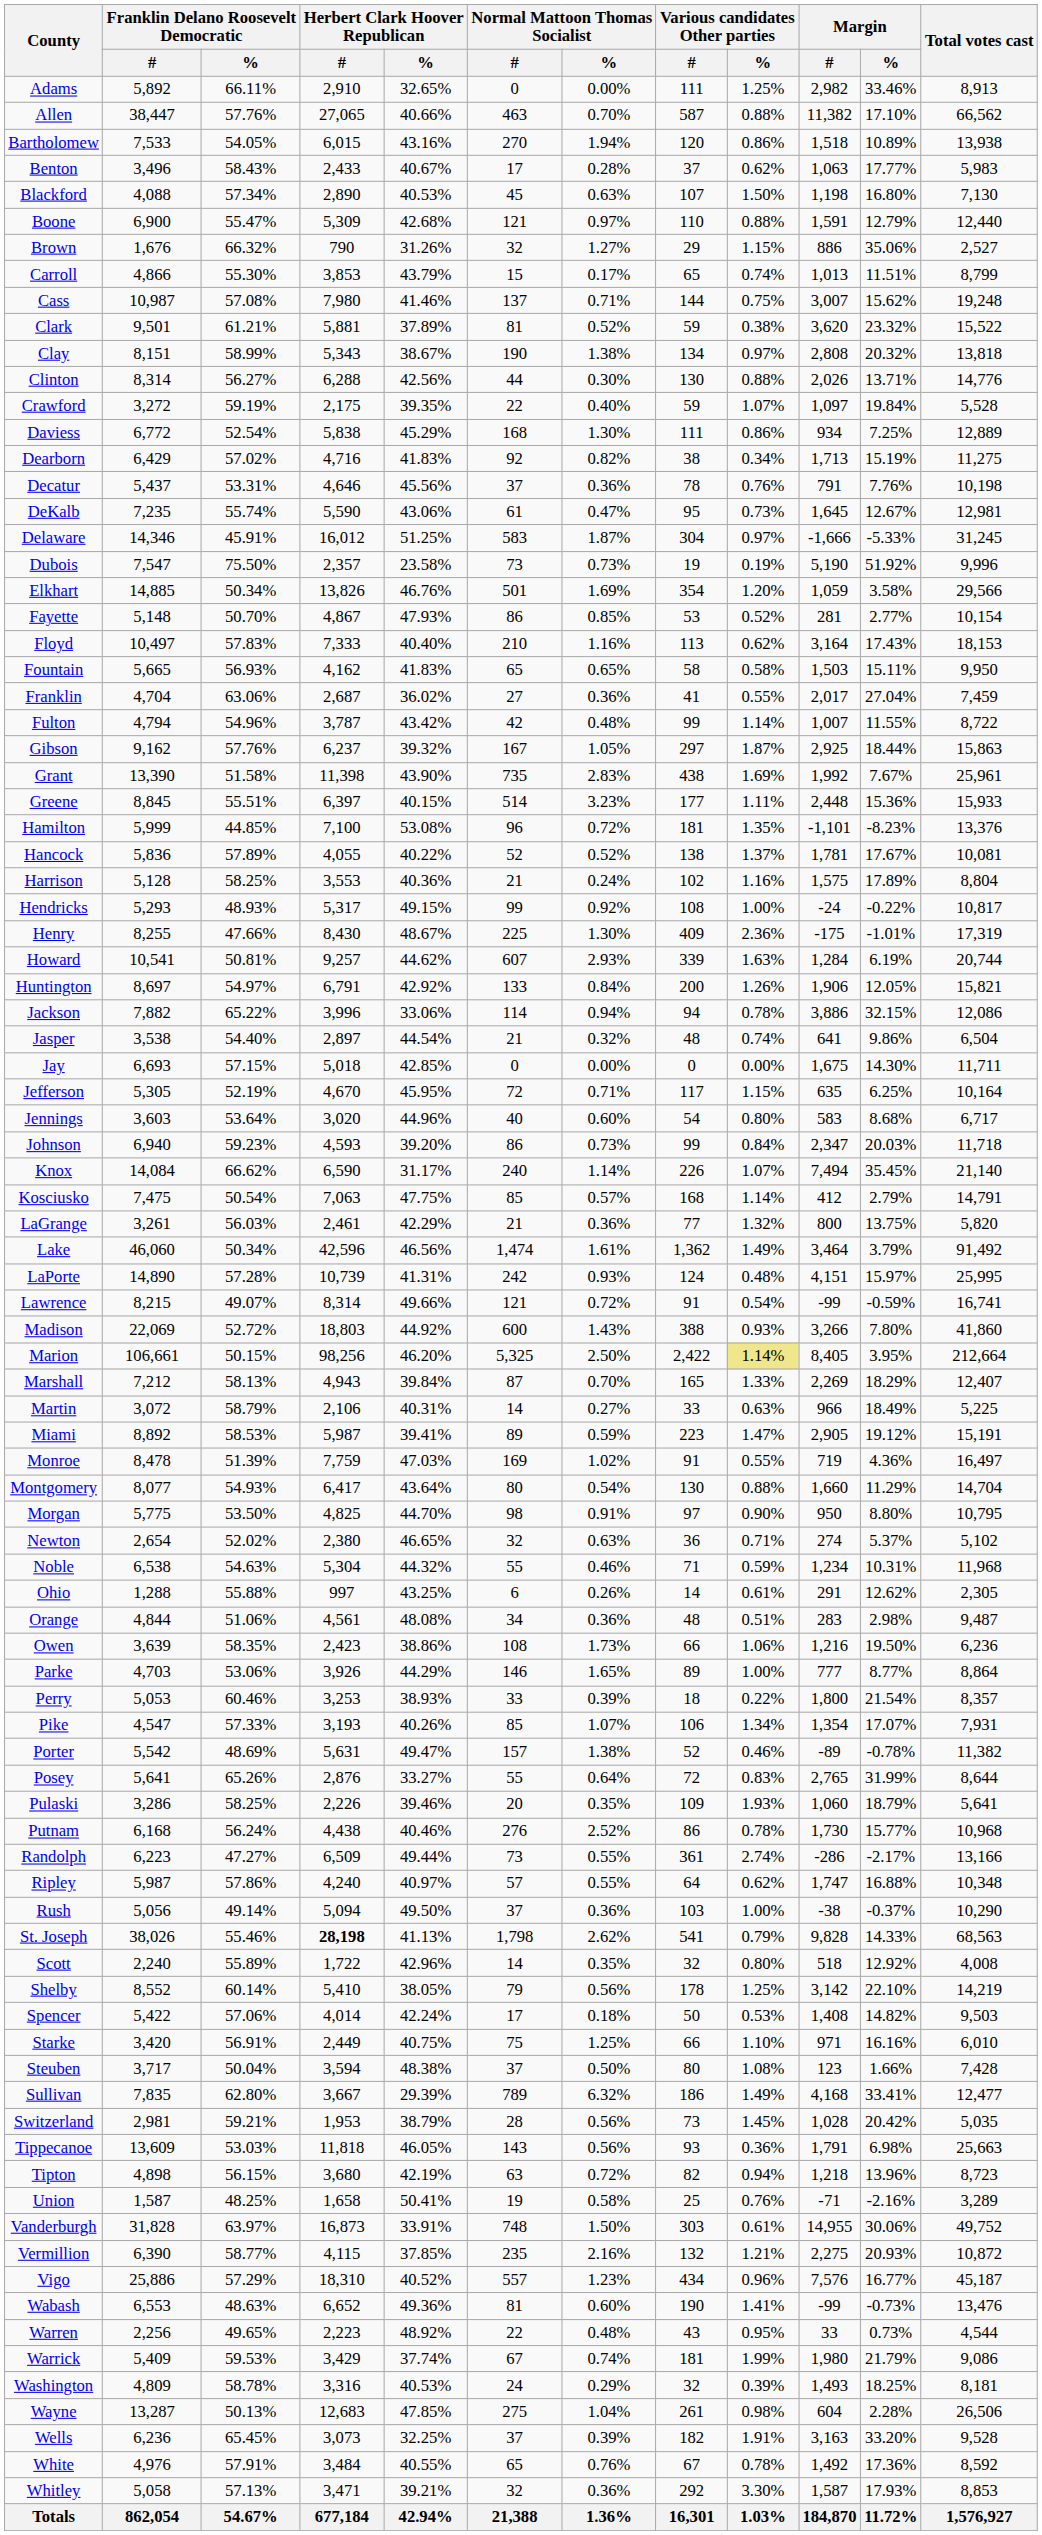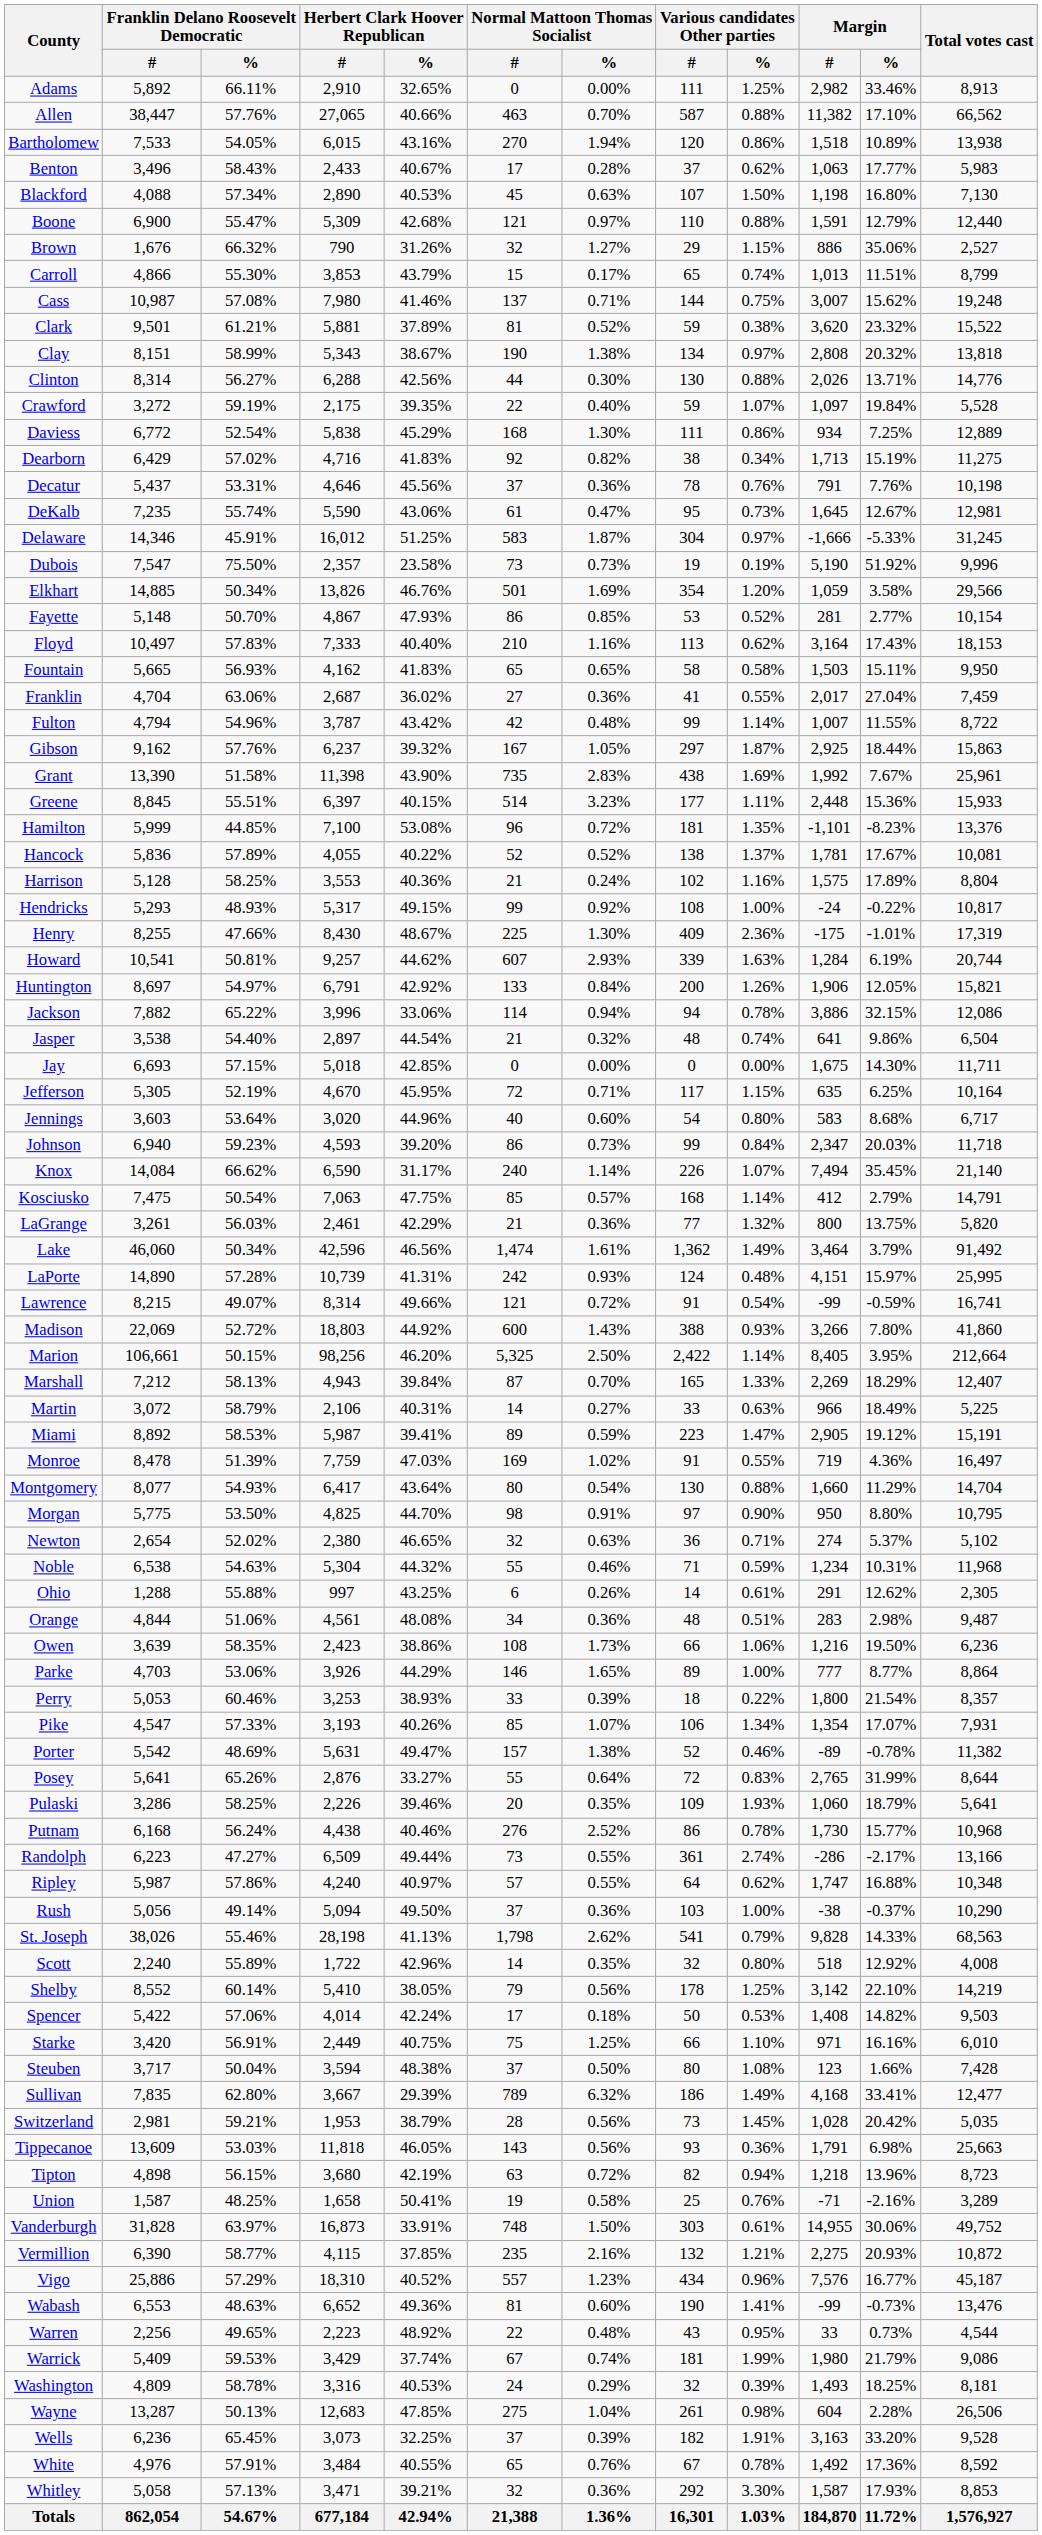(763, 1355) khaki background -> (763, 1355) no background
(342, 1936) bold -> (342, 1936) normal
